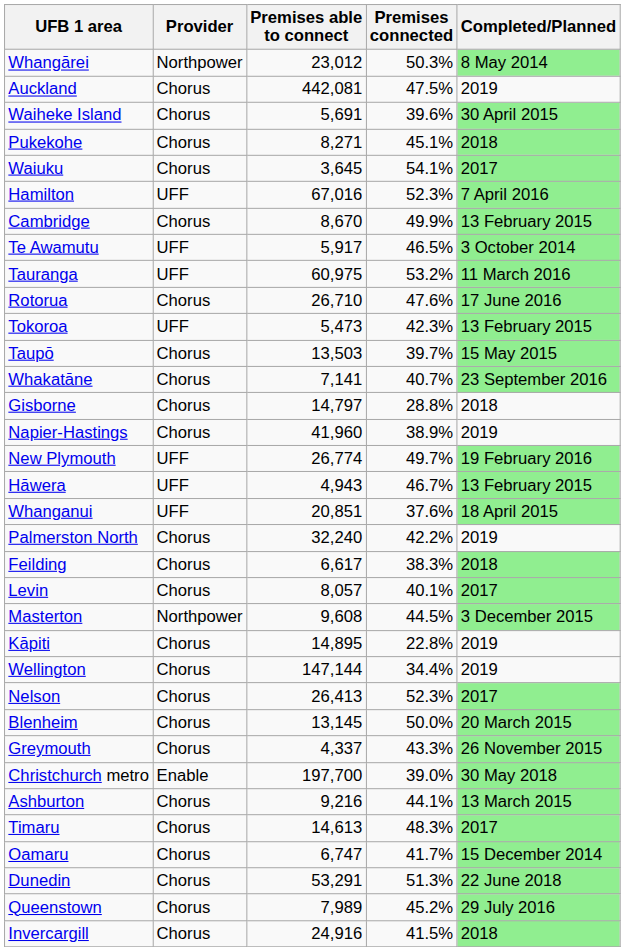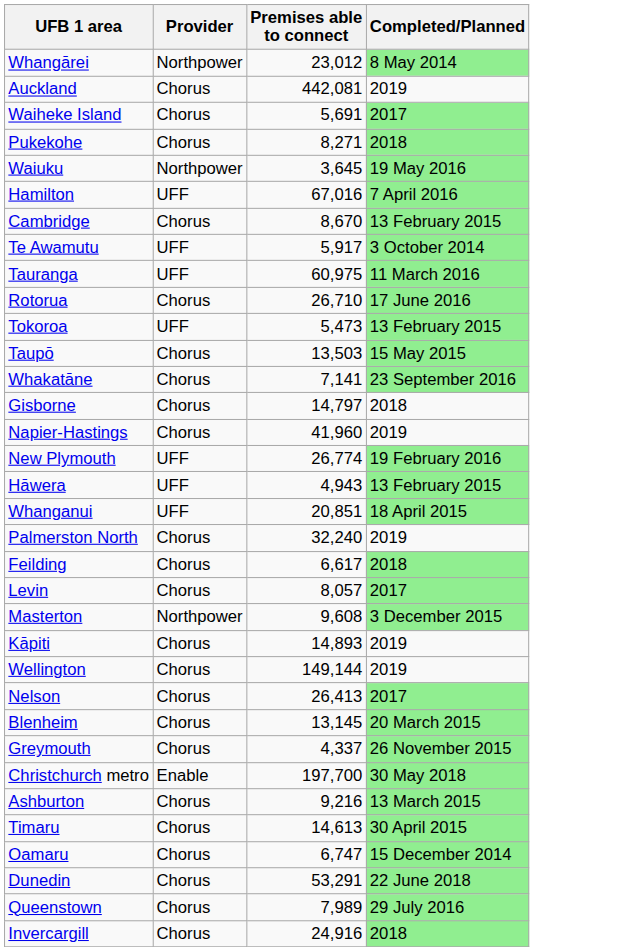- column: (411, 27)
(509, 115) 30 April 2015 -> (388, 115) 2017
(183, 168) Chorus -> (200, 168) Northpower
(479, 168) 2017 -> (418, 168) 19 May 2016
(337, 643) 14,895 -> (337, 643) 14,893
(332, 669) 147,144 -> (332, 669) 149,144
(479, 828) 2017 -> (418, 828) 30 April 2015
